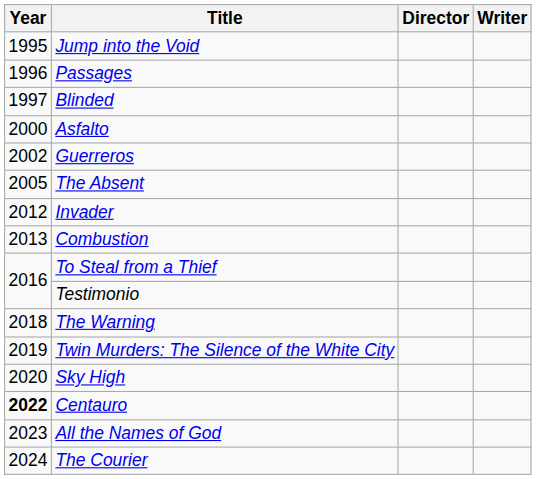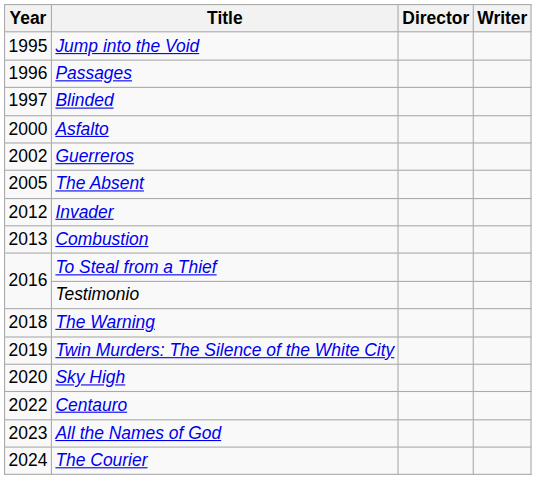(28, 405) bold -> (28, 405) normal
